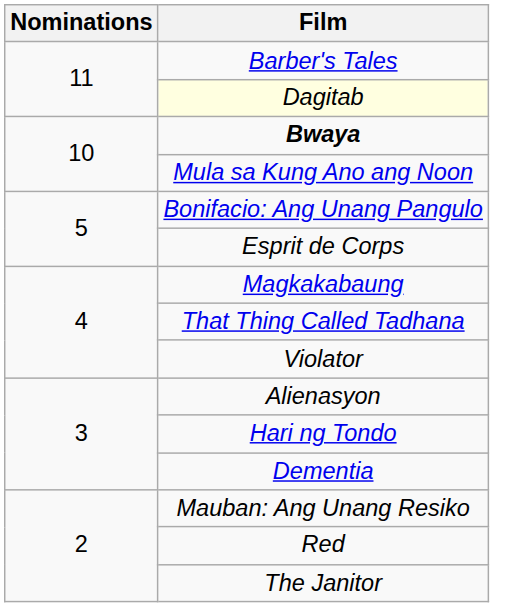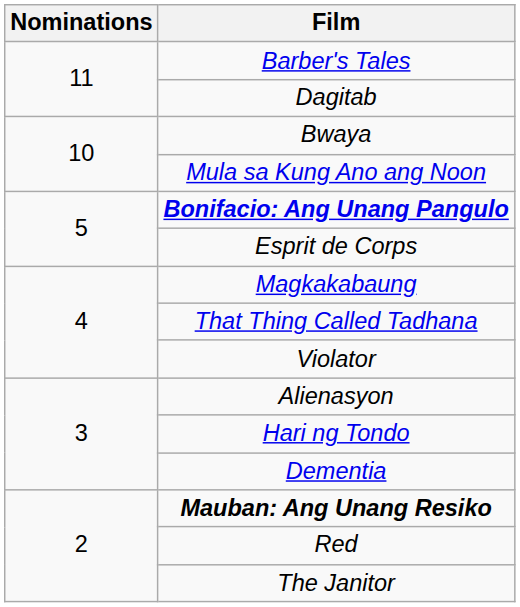(323, 97) lightyellow background -> (336, 97) no background
(323, 135) bold -> (336, 135) normal
(323, 209) normal -> (336, 209) bold
(323, 508) normal -> (336, 508) bold
